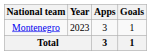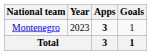(105, 27) normal -> (105, 27) bold
